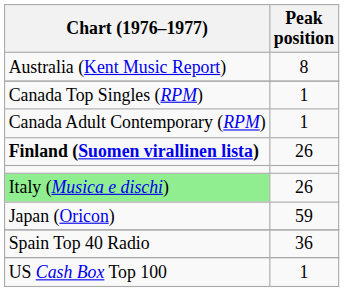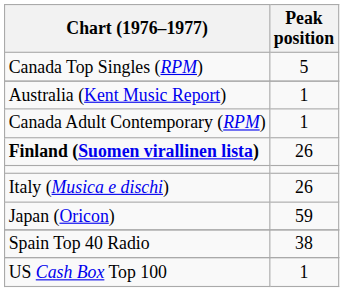(117, 66) Australia (Kent Music Report) -> (106, 66) Canada Top Singles (RPM)
(304, 66) 8 -> (304, 66) 5
(106, 94) Canada Top Singles (RPM) -> (117, 94) Australia (Kent Music Report)
(89, 187) lightgreen background -> (89, 187) no background
(304, 243) 36 -> (304, 243) 38
